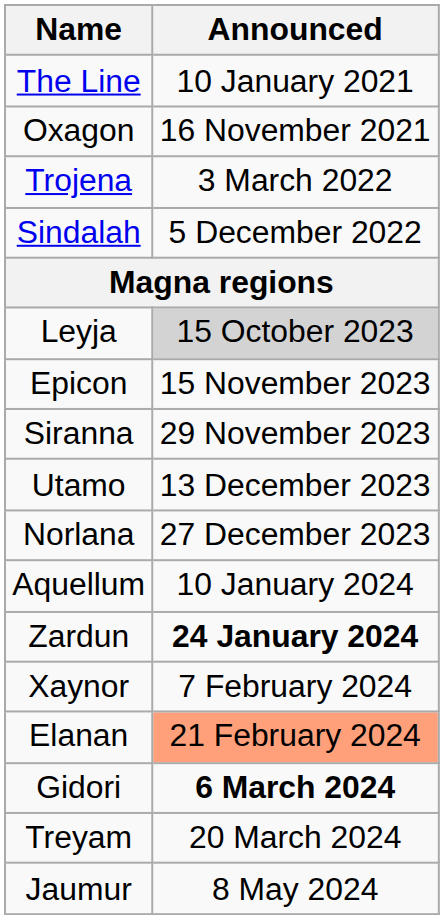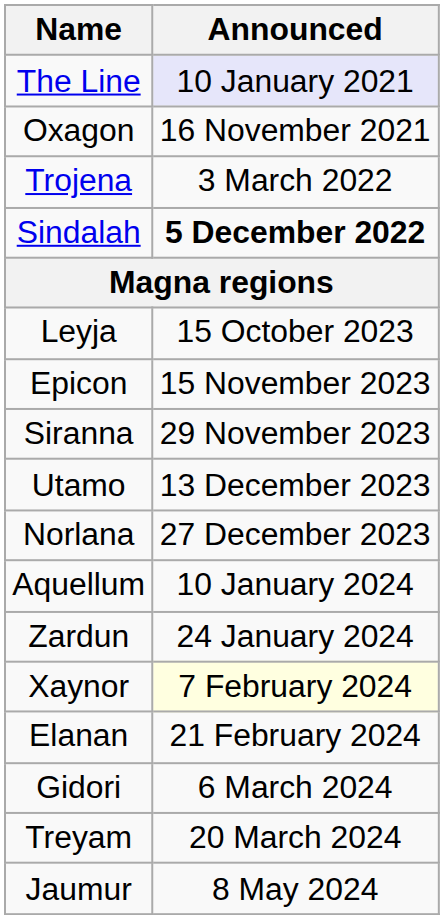(295, 80) no background -> (295, 80) lavender background
(295, 231) normal -> (295, 231) bold
(295, 332) lightgrey background -> (295, 332) no background
(295, 635) bold -> (295, 635) normal
(295, 686) no background -> (295, 686) lightyellow background
(295, 736) lightsalmon background -> (295, 736) no background
(295, 787) bold -> (295, 787) normal
